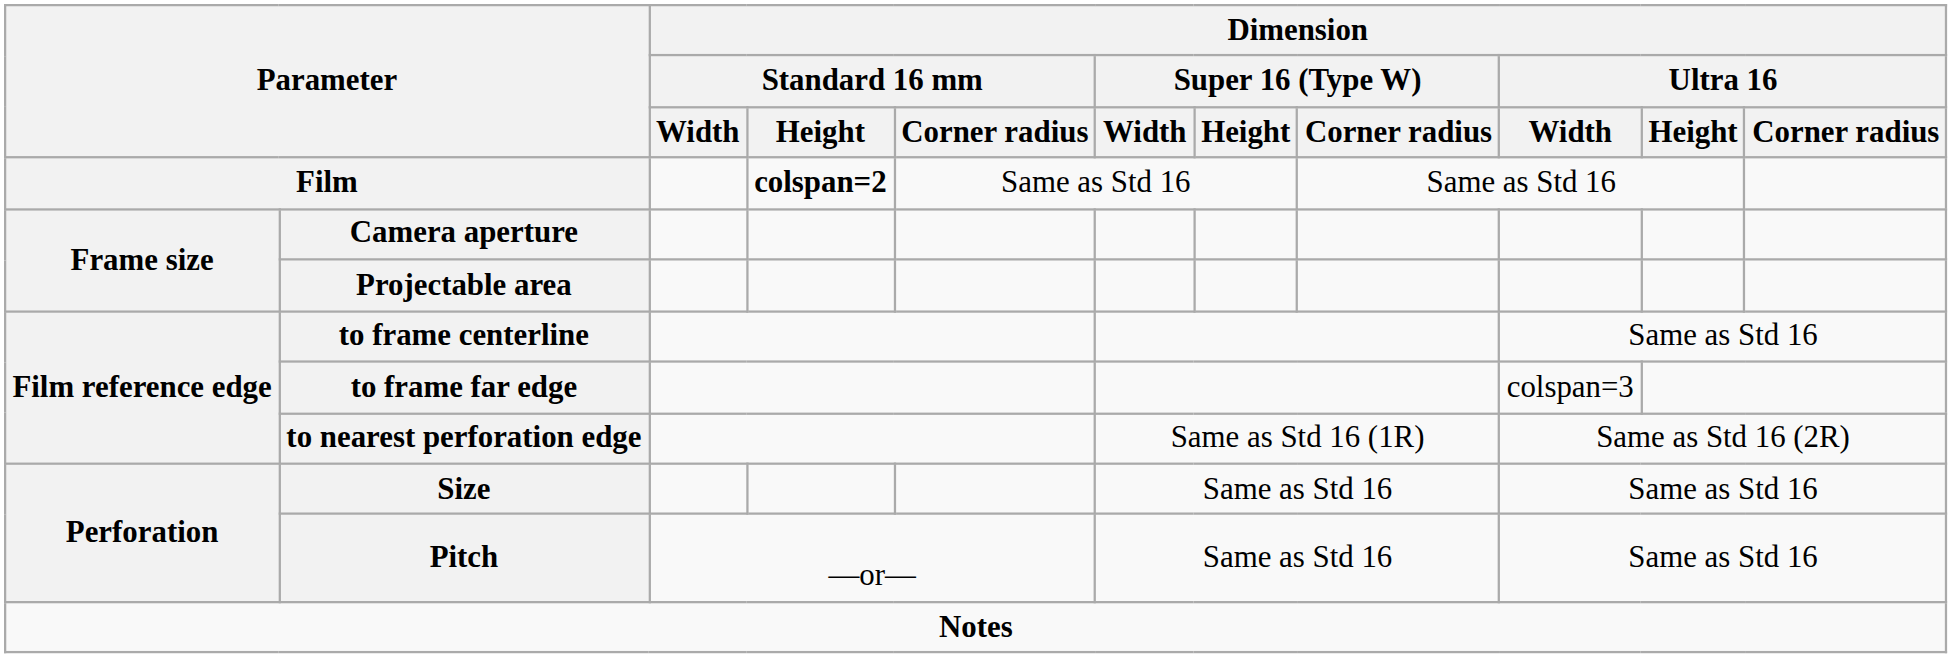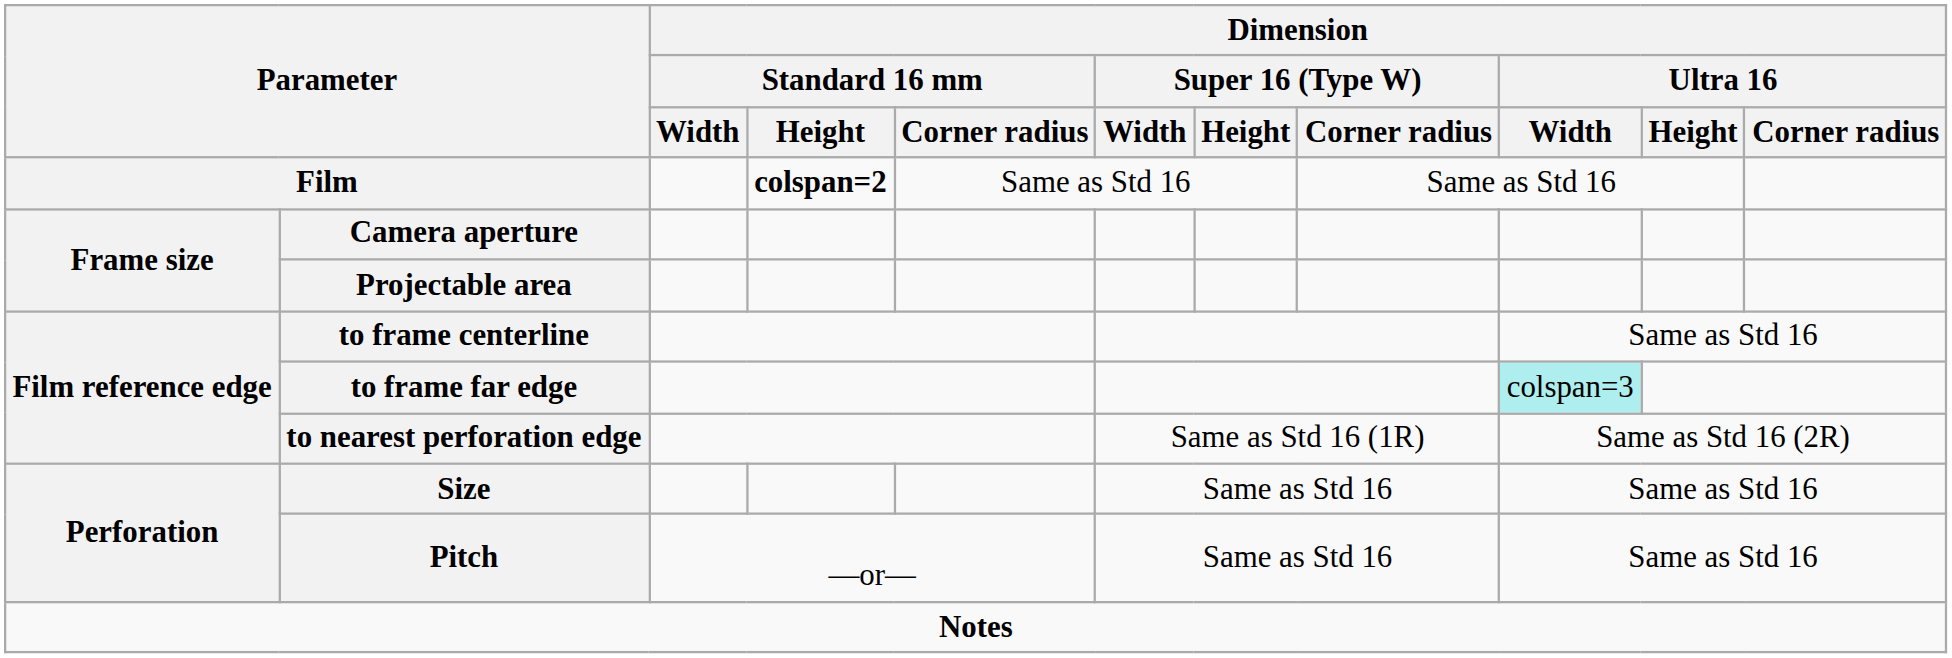(1570, 386) no background -> (1570, 386) paleturquoise background
